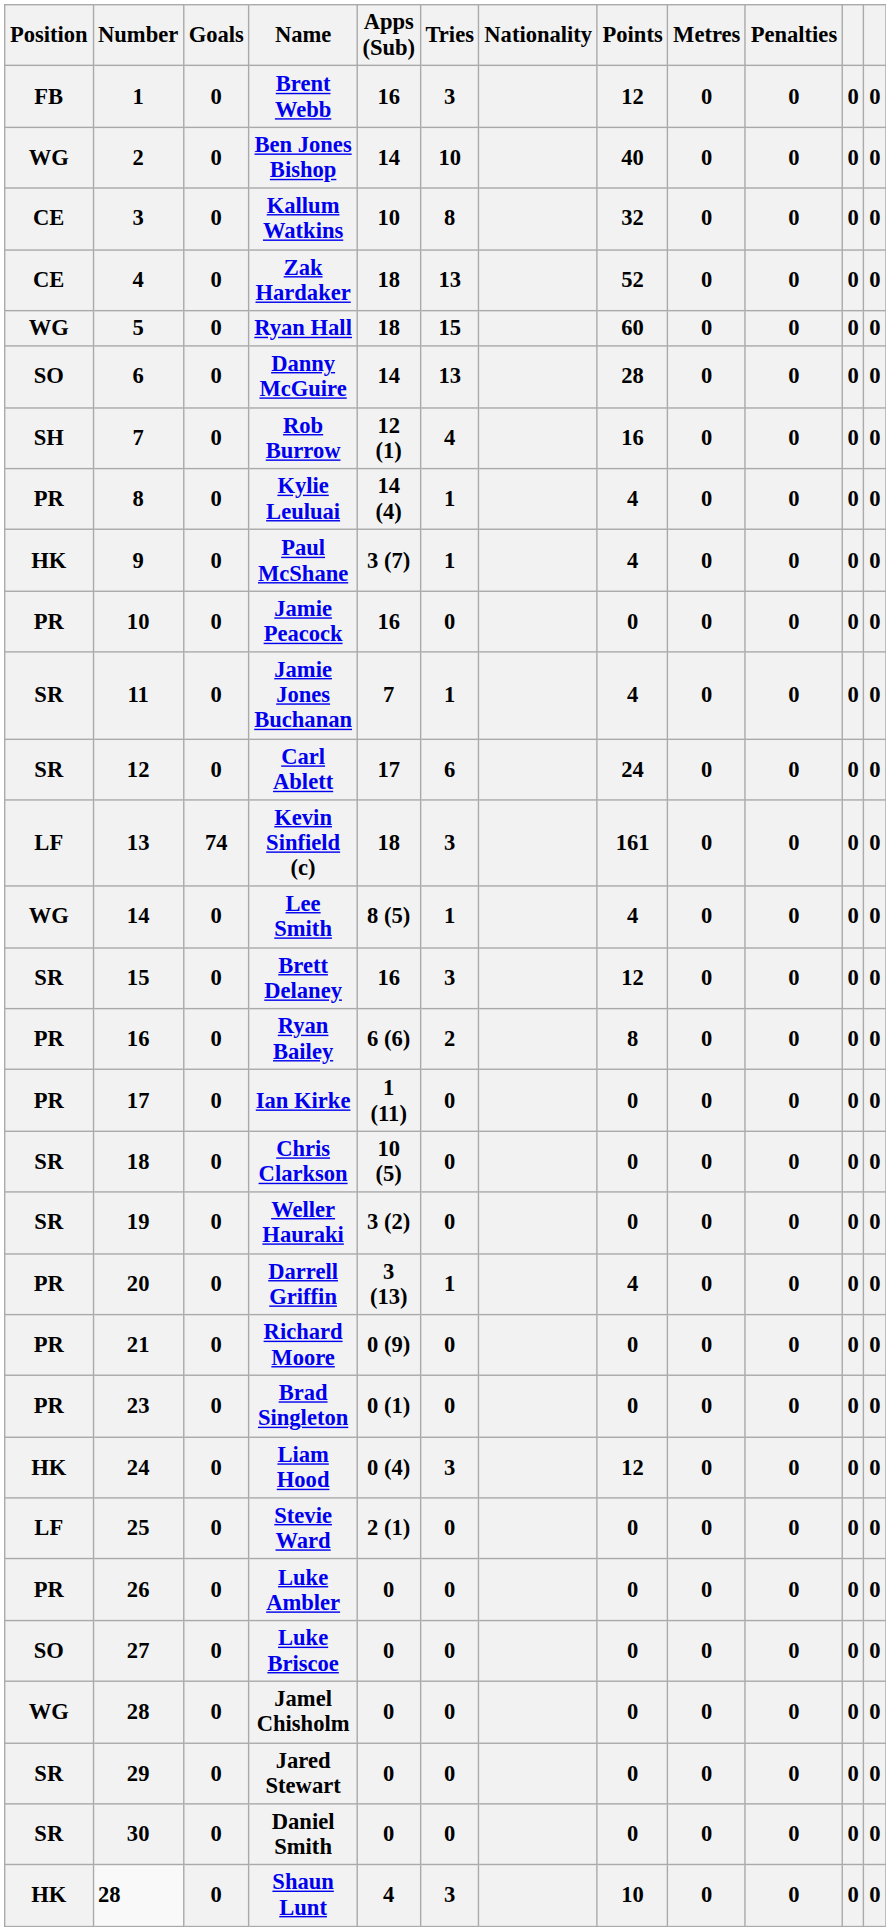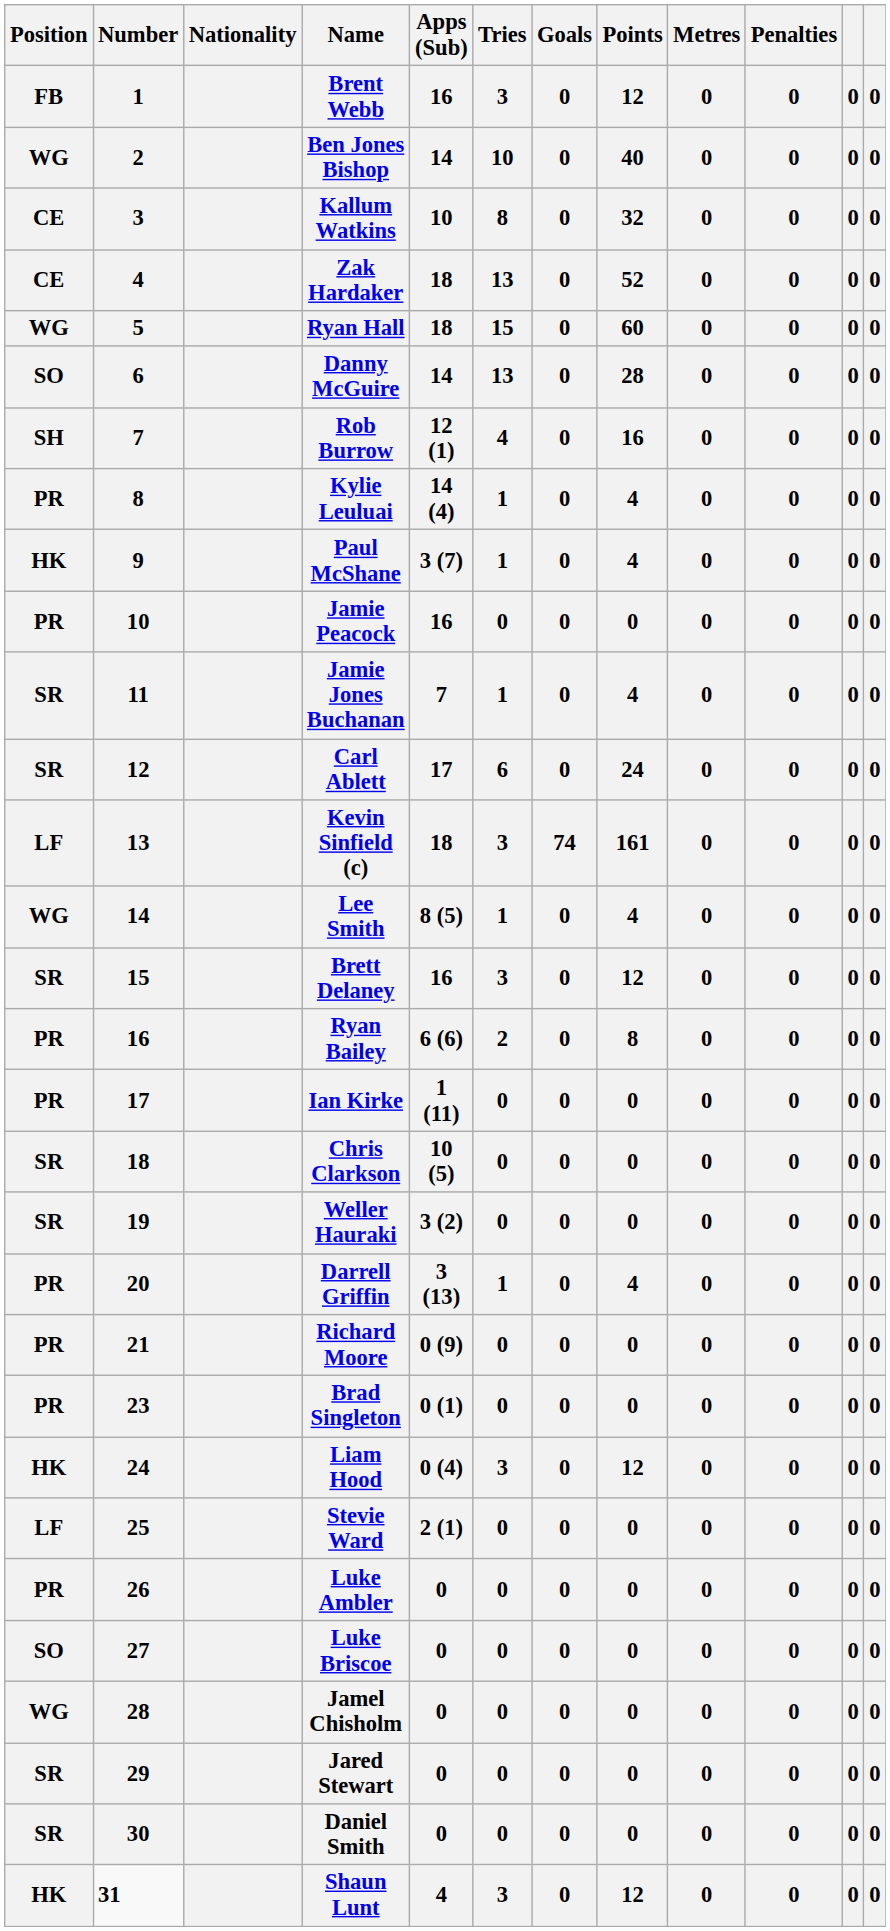columns swapped: (538, 1834) <-> (216, 1834)
(109, 1895) 28 -> (109, 1895) 31
(633, 1895) 10 -> (633, 1895) 12
